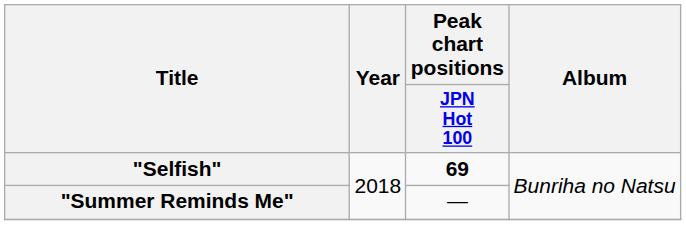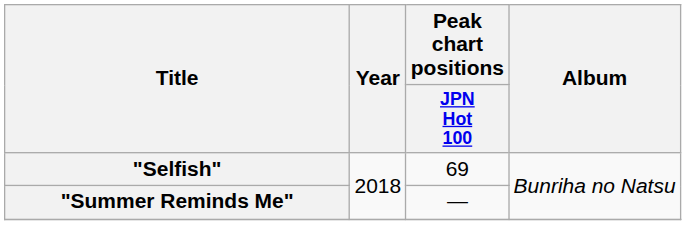(457, 168) bold -> (457, 168) normal
